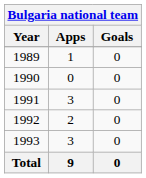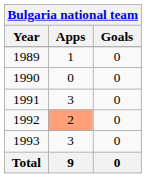(71, 120) no background -> (71, 120) lightsalmon background
